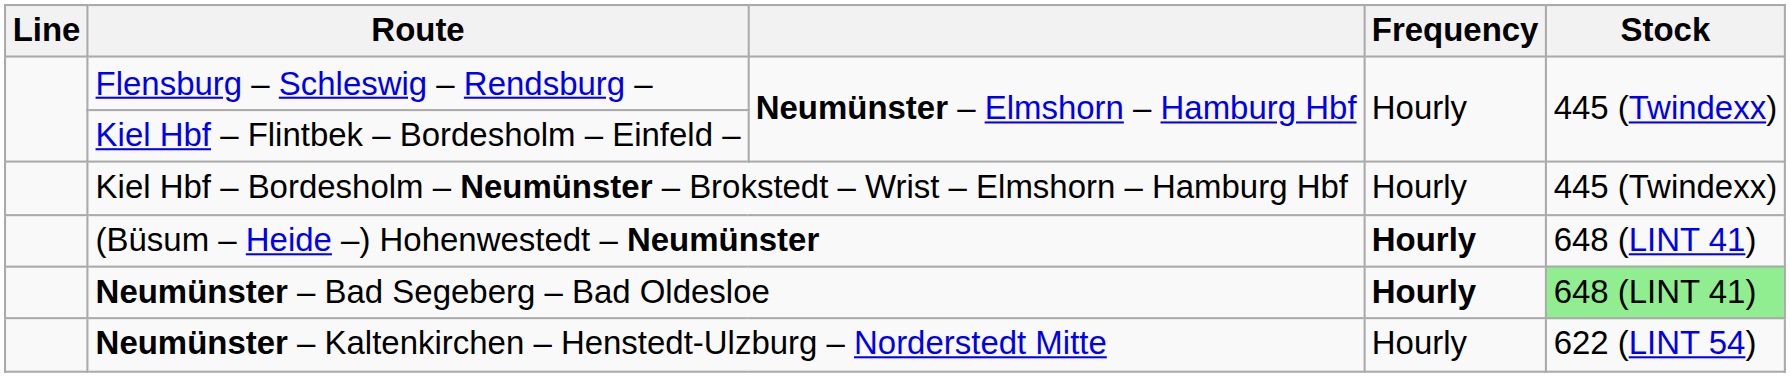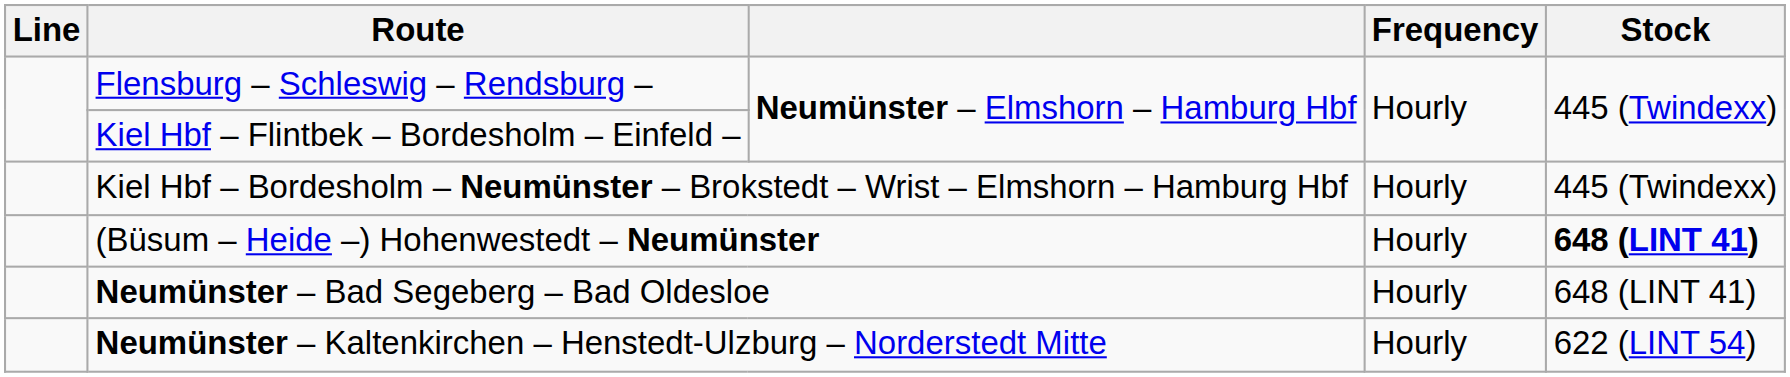(1424, 239) bold -> (1419, 239) normal
(1655, 239) normal -> (1656, 239) bold
(1424, 291) bold -> (1419, 291) normal
(1655, 291) lightgreen background -> (1655, 291) no background
